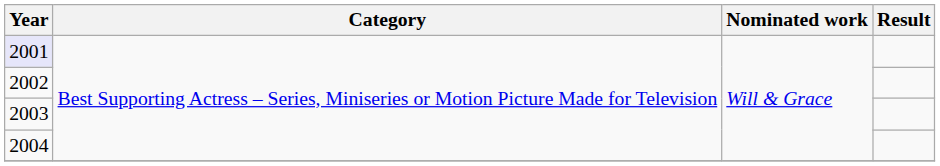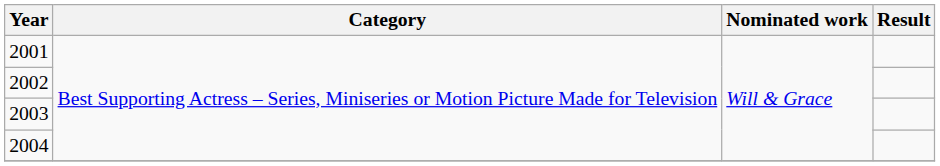(29, 51) lavender background -> (29, 51) no background
